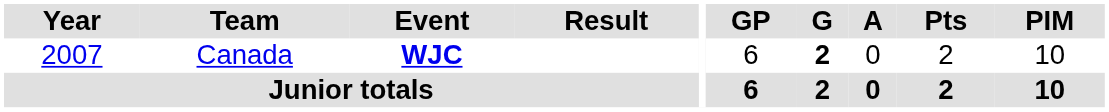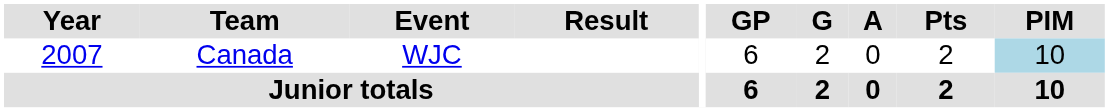(432, 55) bold -> (432, 55) normal
(822, 55) bold -> (822, 55) normal
(1050, 55) no background -> (1050, 55) lightblue background
